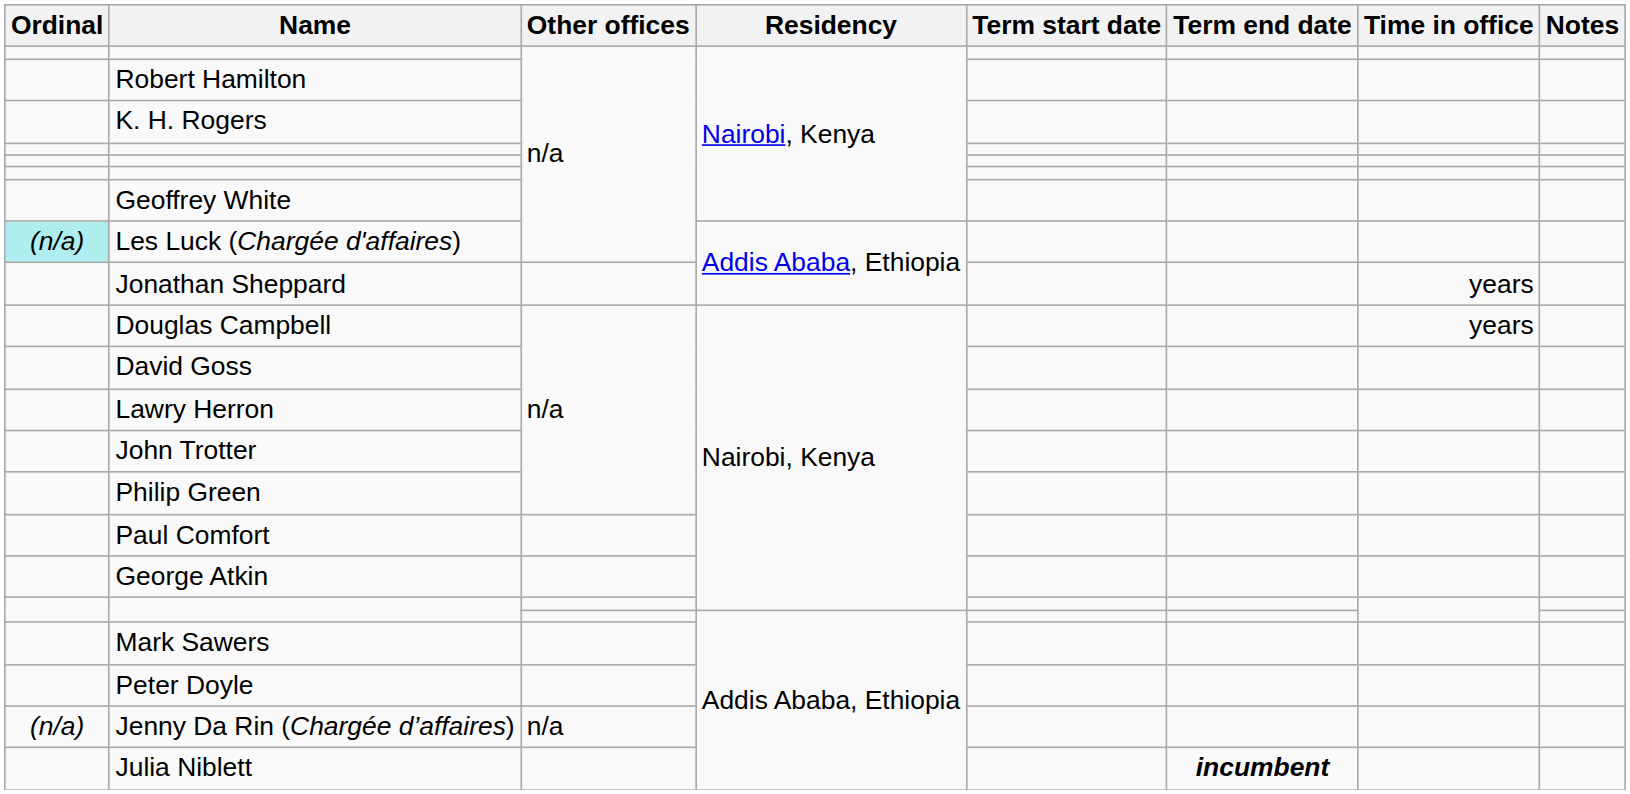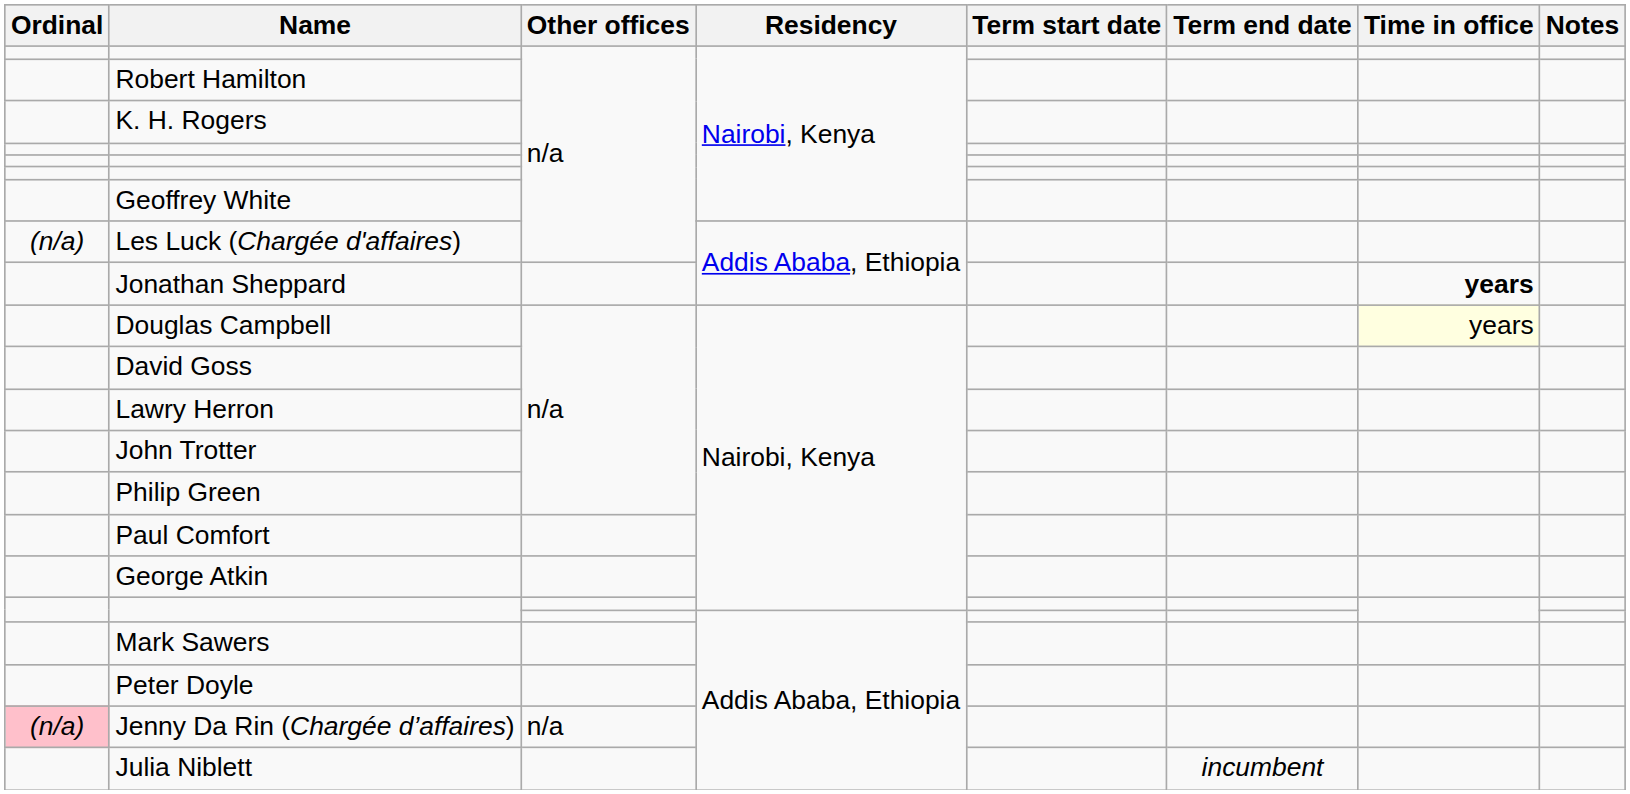(57, 241) paleturquoise background -> (57, 241) no background
(1501, 283) normal -> (1499, 283) bold
(1501, 325) no background -> (1501, 325) lightyellow background
(57, 726) no background -> (57, 726) pink background
(1263, 768) bold -> (1263, 768) normal
